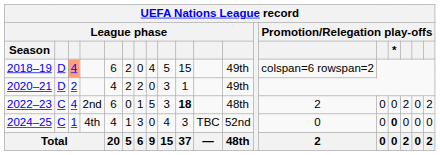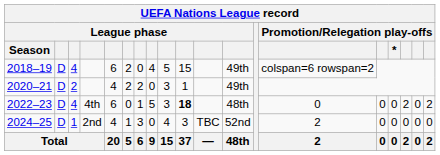(74, 68) lightsalmon background -> (74, 68) no background
(61, 104) C -> (61, 104) D
(92, 104) 2nd -> (92, 104) 4th
(318, 104) 2 -> (318, 104) 0
(61, 123) C -> (61, 123) D
(92, 123) 4th -> (92, 123) 2nd
(318, 123) 0 -> (318, 123) 2
(394, 123) bold -> (394, 123) normal
